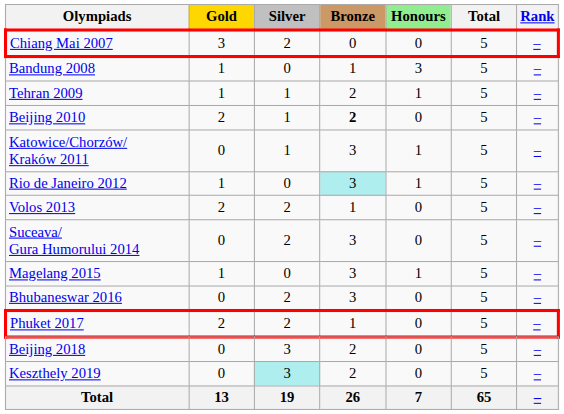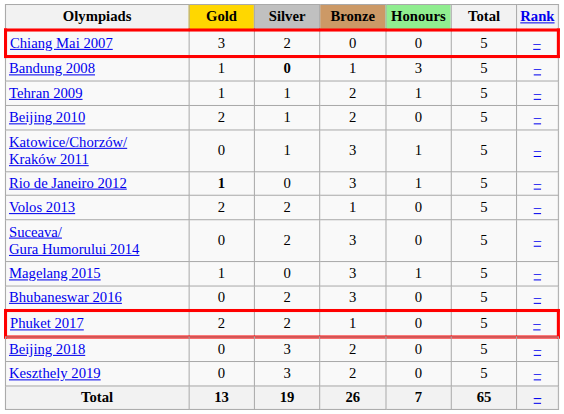(287, 69) normal -> (287, 69) bold
(353, 117) bold -> (353, 117) normal
(221, 183) normal -> (221, 183) bold
(353, 183) paleturquoise background -> (353, 183) no background
(287, 373) paleturquoise background -> (287, 373) no background
